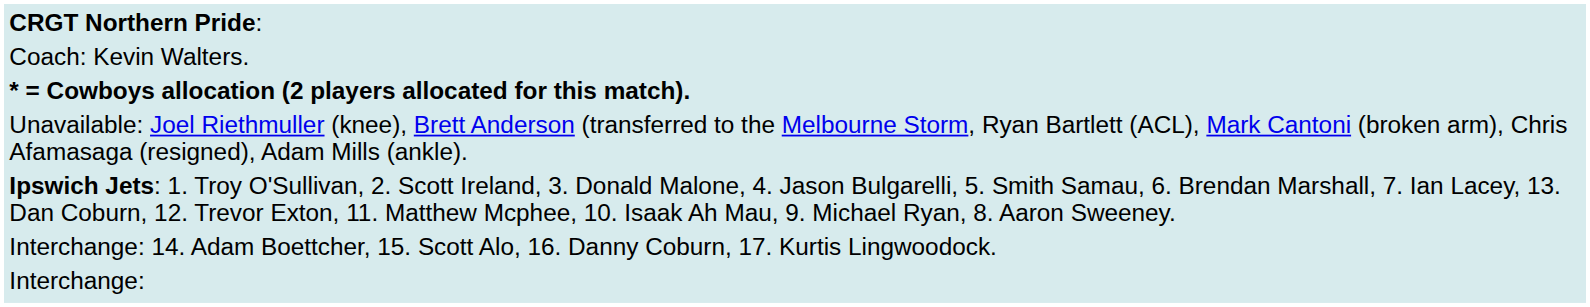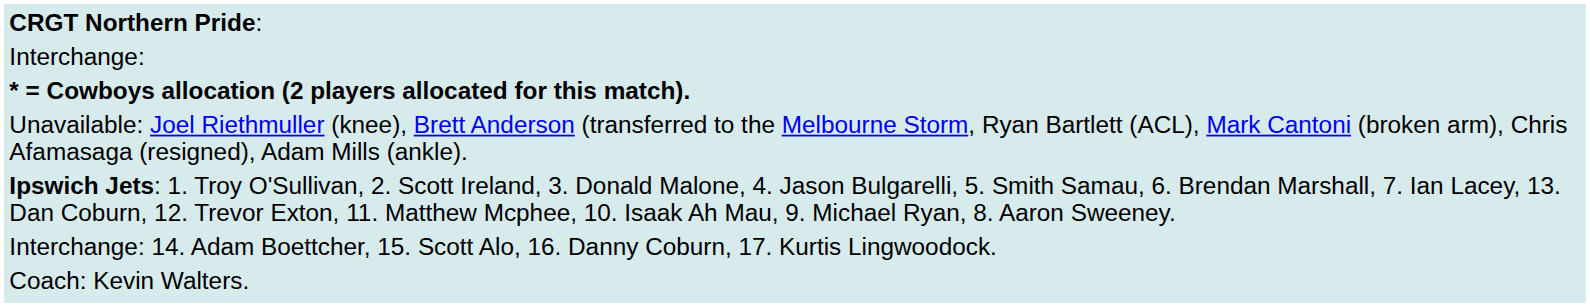(129, 57) Coach: Kevin Walters. -> (77, 57) Interchange:
(77, 281) Interchange: -> (129, 281) Coach: Kevin Walters.
